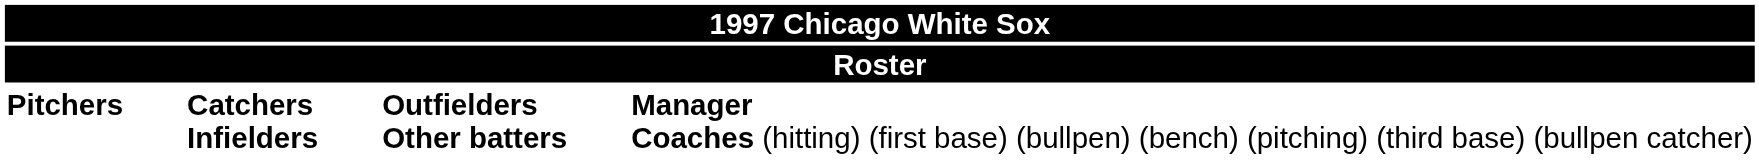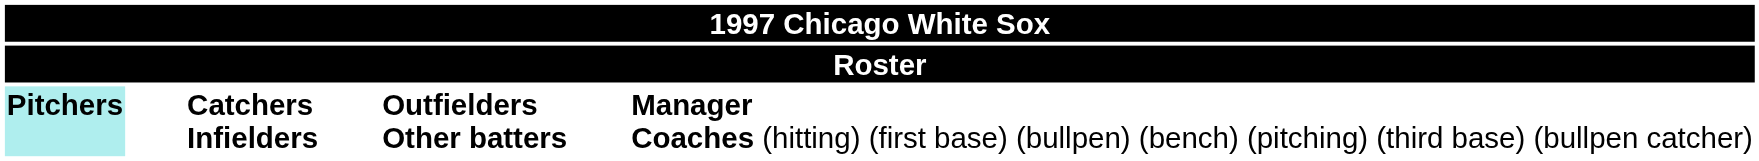(65, 105) no background -> (65, 105) paleturquoise background
